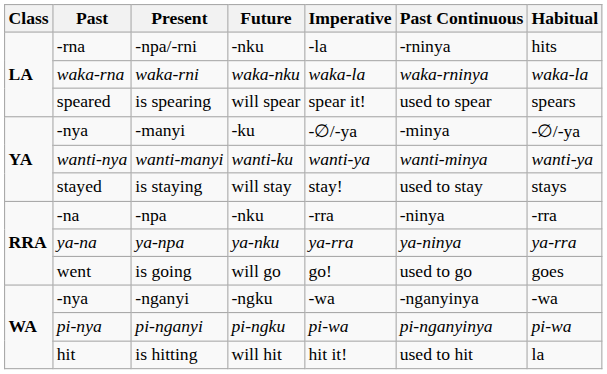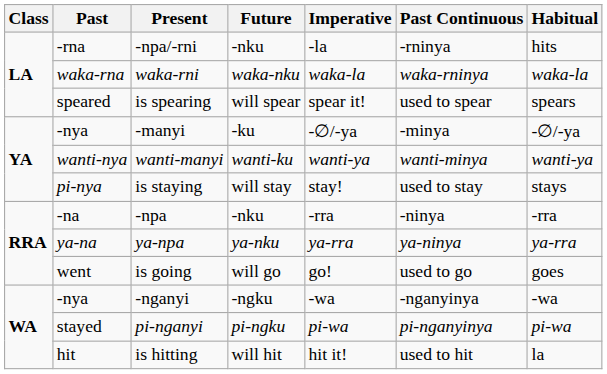(79, 187) stayed -> (79, 187) pi-nya
(79, 326) pi-nya -> (79, 326) stayed
